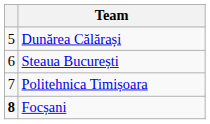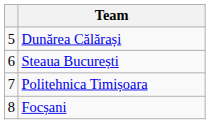(11, 107) bold -> (11, 107) normal
